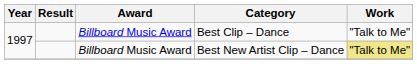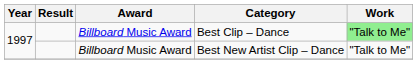(380, 31) no background -> (380, 31) lightgreen background
(380, 50) khaki background -> (380, 50) no background
